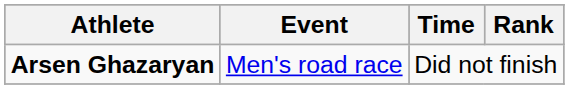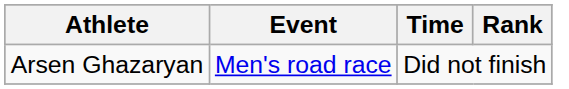(112, 64) bold -> (107, 64) normal
